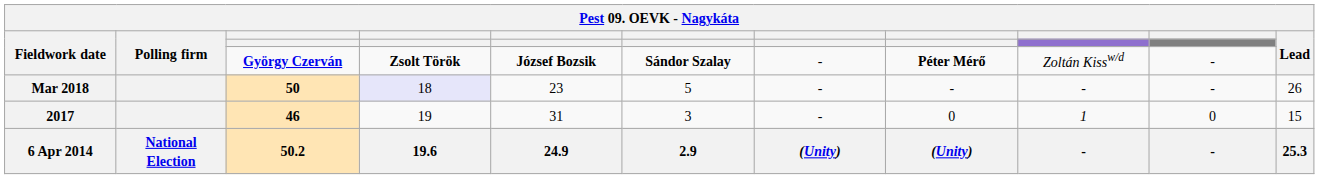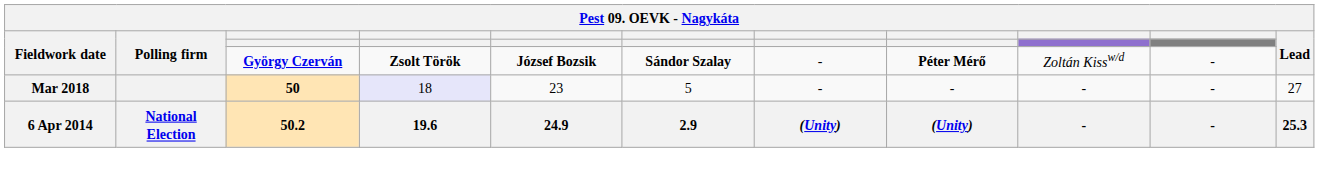(1295, 89) 26 -> (1295, 89) 27
- row: (60, 115)
